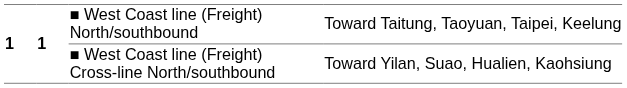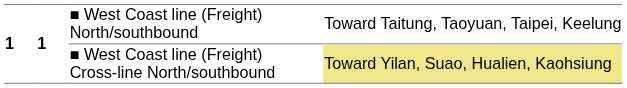(468, 63) no background -> (468, 63) khaki background
